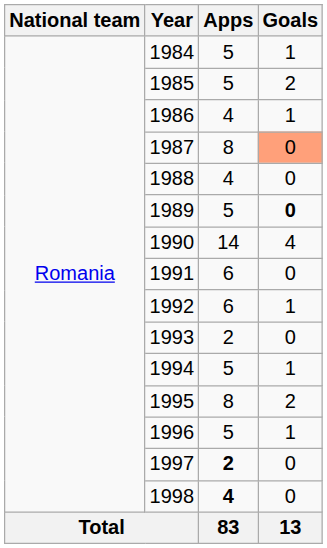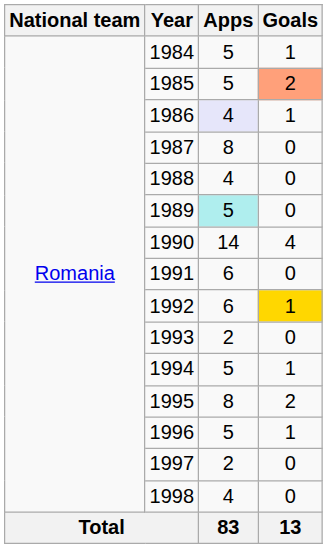(290, 83) no background -> (290, 83) lightsalmon background
(228, 115) no background -> (228, 115) lavender background
(290, 147) lightsalmon background -> (290, 147) no background
(228, 210) no background -> (228, 210) paleturquoise background
(290, 210) bold -> (290, 210) normal
(290, 305) no background -> (290, 305) gold background
(228, 464) bold -> (228, 464) normal
(228, 496) bold -> (228, 496) normal
